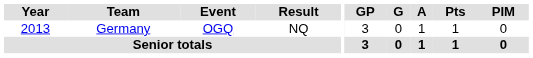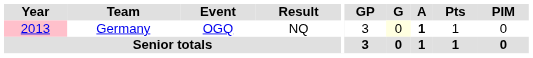(35, 28) no background -> (35, 28) pink background
(398, 28) no background -> (398, 28) lightyellow background
(422, 28) normal -> (422, 28) bold
